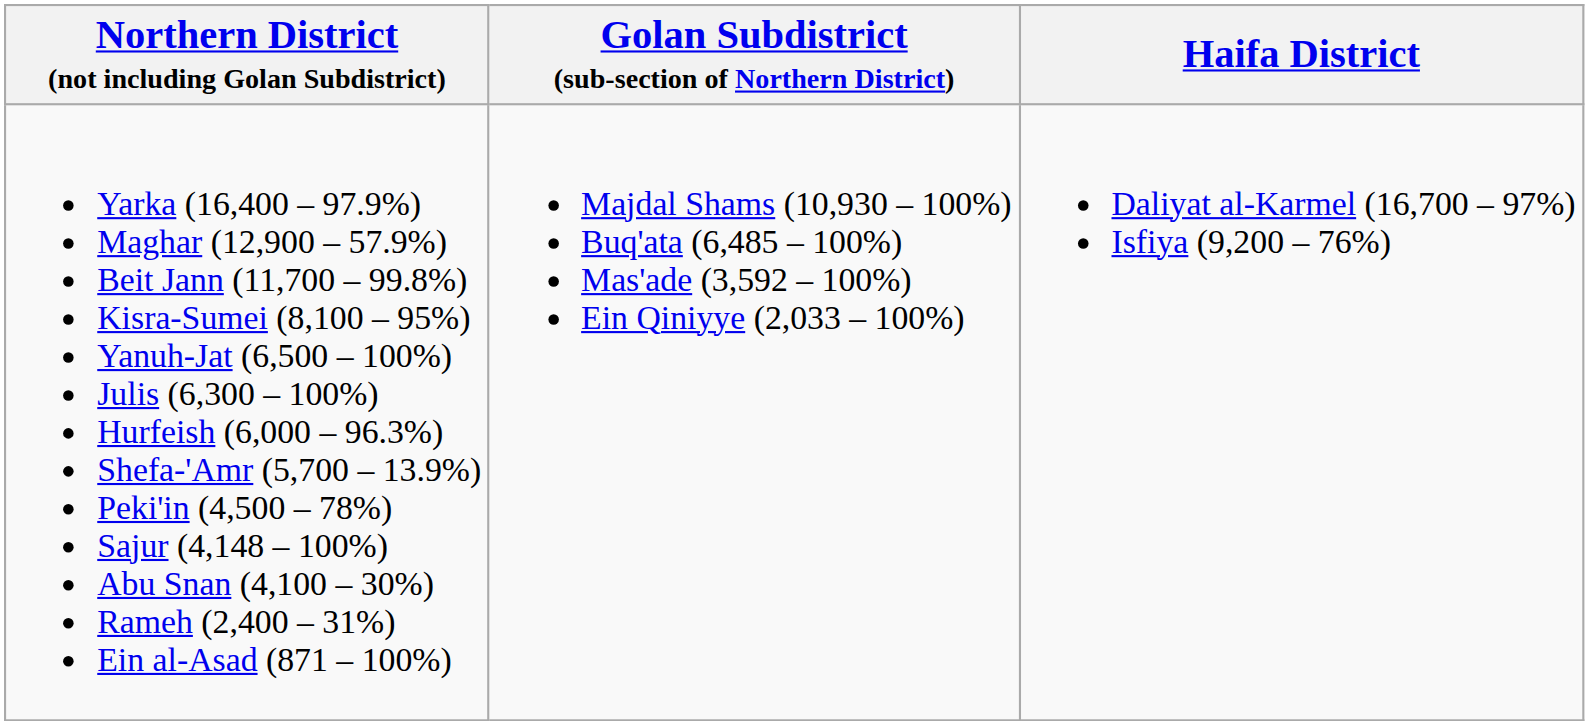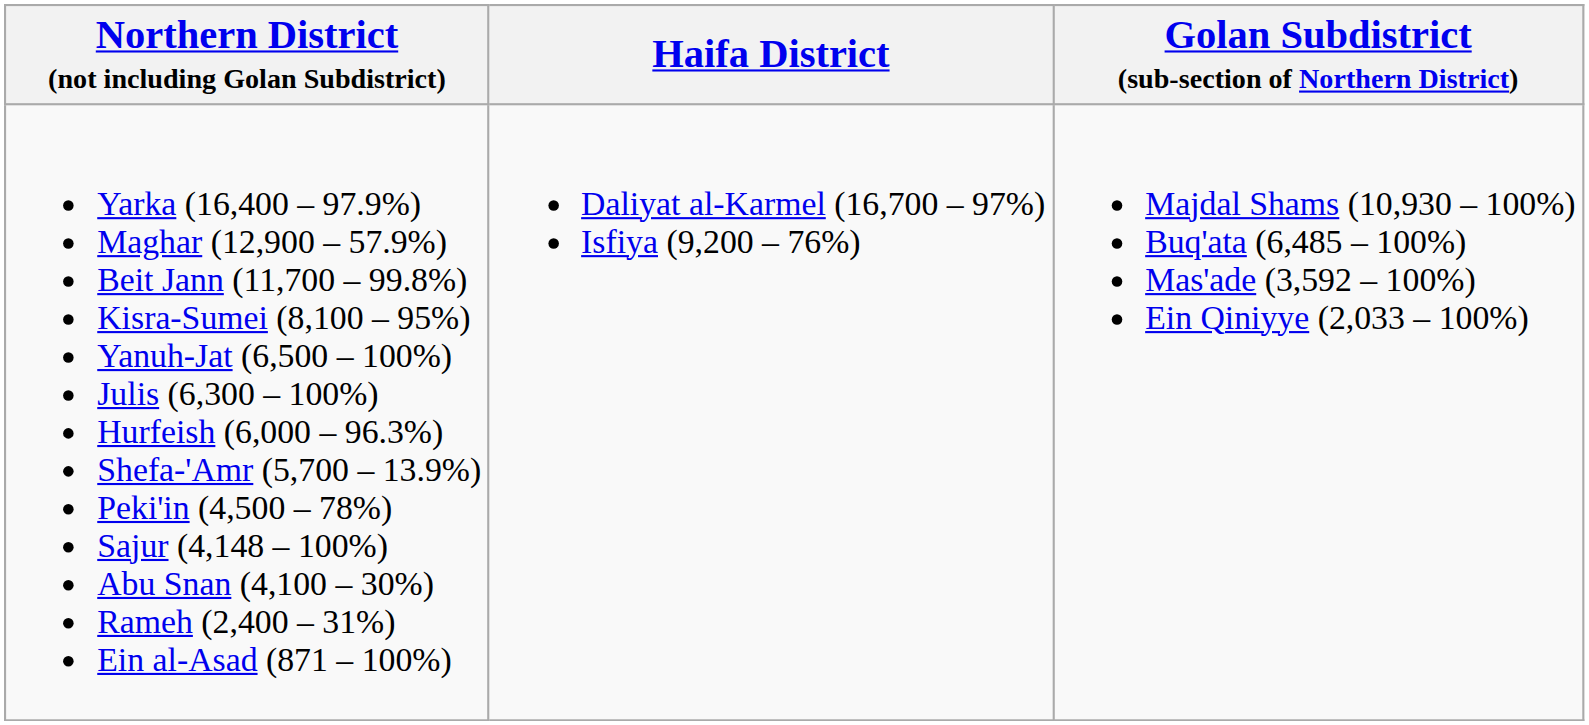columns swapped: (1301, 54) <-> (754, 54)
